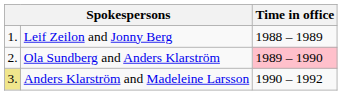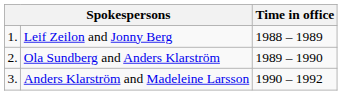(289, 57) pink background -> (289, 57) no background
(13, 79) khaki background -> (13, 79) no background
